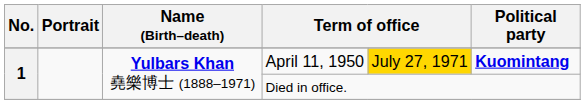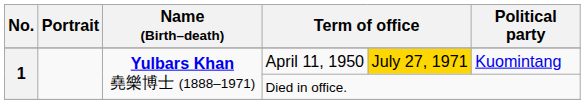(522, 61) bold -> (518, 61) normal
